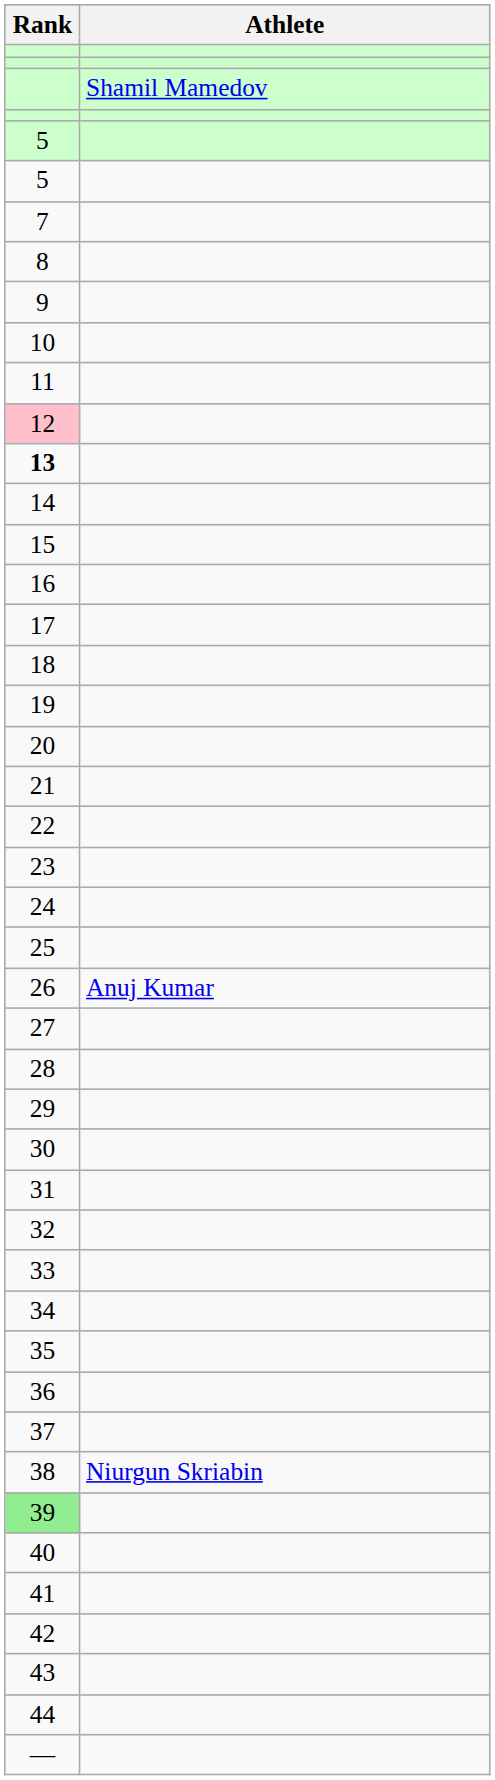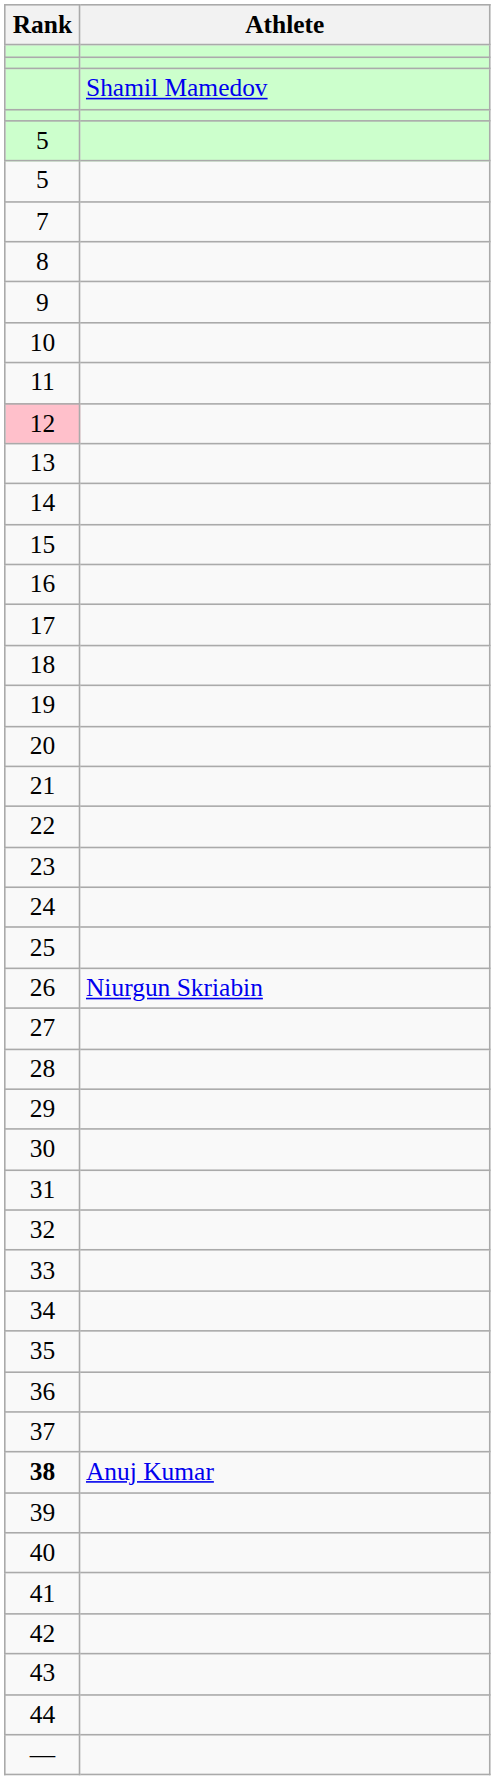(42, 463) bold -> (42, 463) normal
(150, 987) Anuj Kumar -> (174, 987) Niurgun Skriabin
(42, 1471) normal -> (42, 1471) bold
(174, 1471) Niurgun Skriabin -> (150, 1471) Anuj Kumar
(42, 1512) lightgreen background -> (42, 1512) no background
